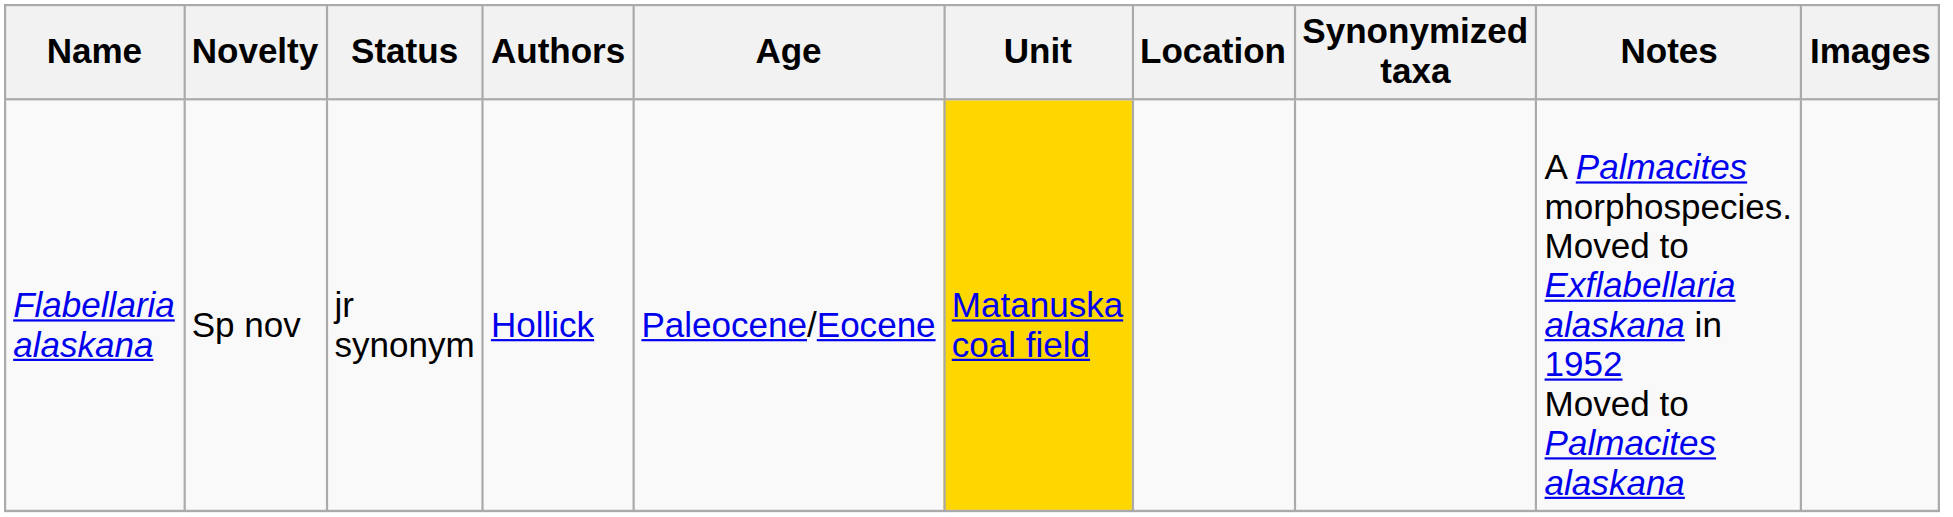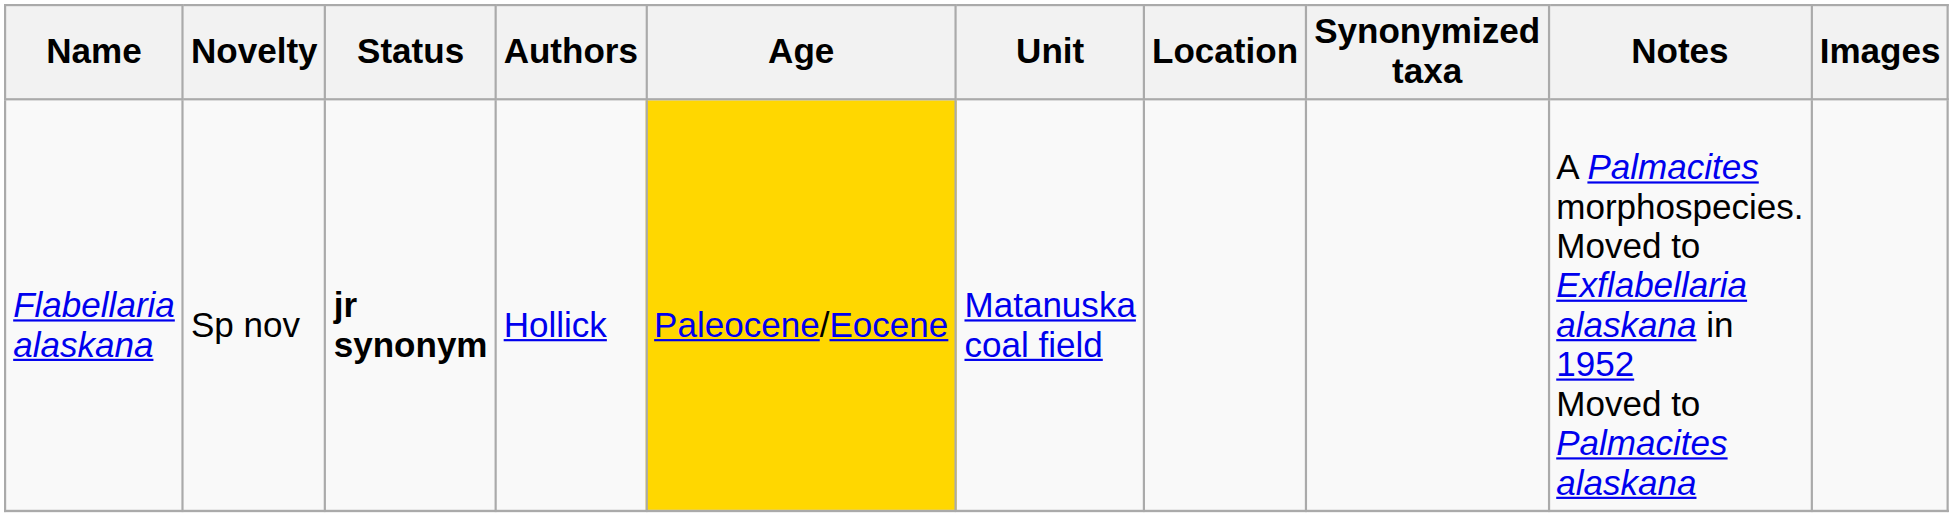(405, 324) normal -> (411, 324) bold
(788, 324) no background -> (801, 324) gold background
(1037, 324) gold background -> (1050, 324) no background
